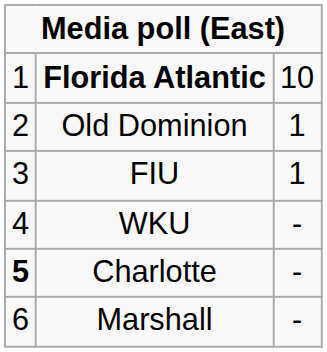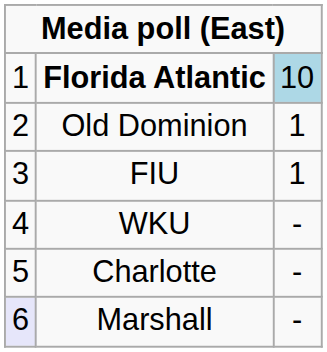(297, 77) no background -> (297, 77) lightblue background
(21, 272) bold -> (21, 272) normal
(21, 321) no background -> (21, 321) lavender background
